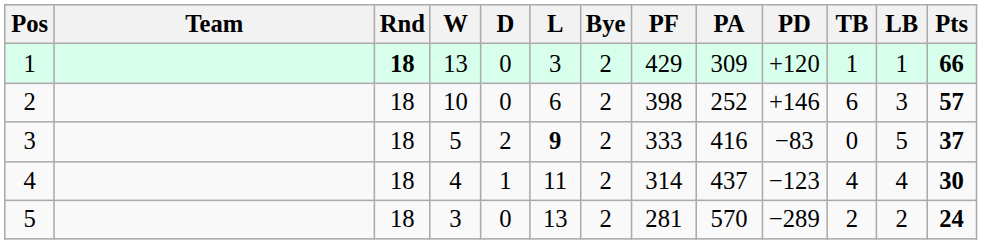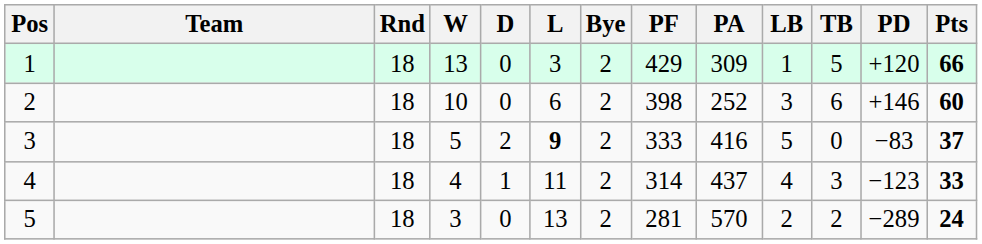columns swapped: (794, 24) <-> (902, 24)
(402, 63) bold -> (402, 63) normal
(852, 63) 1 -> (836, 63) 5
(952, 102) 57 -> (952, 102) 60
(852, 180) 4 -> (836, 180) 3
(952, 180) 30 -> (952, 180) 33
